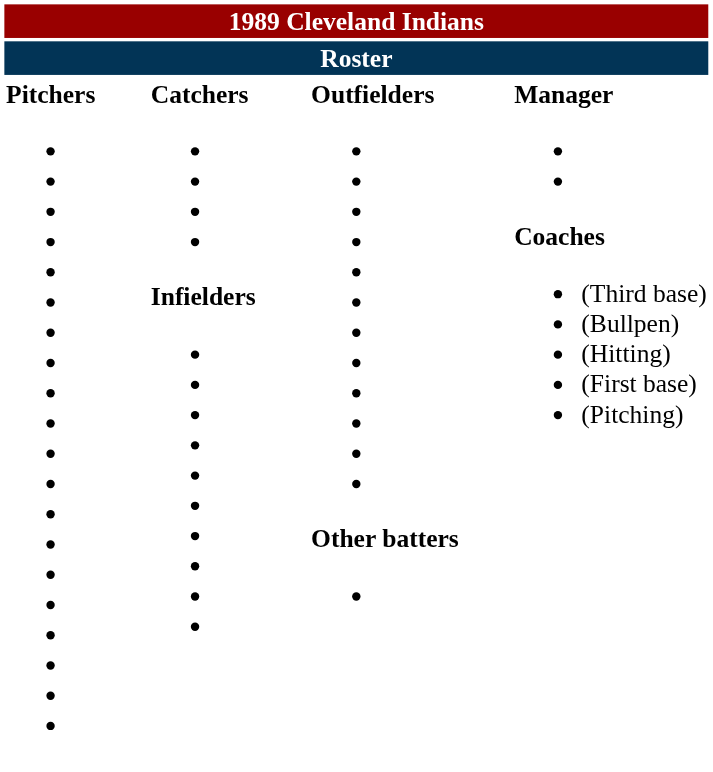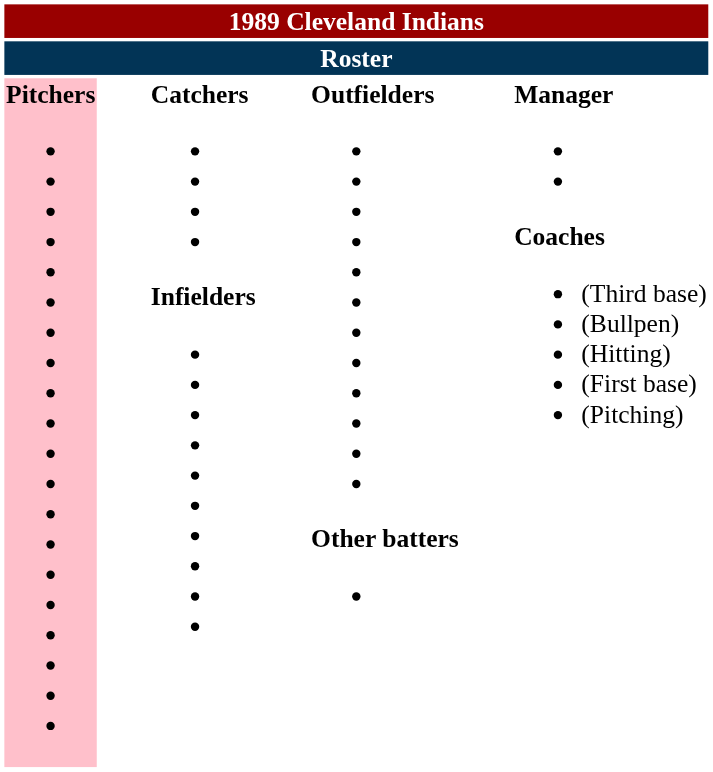(51, 410) no background -> (51, 410) pink background
